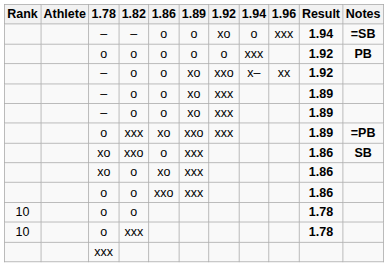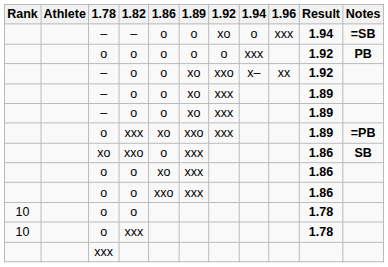(104, 172) xo -> (104, 172) o
